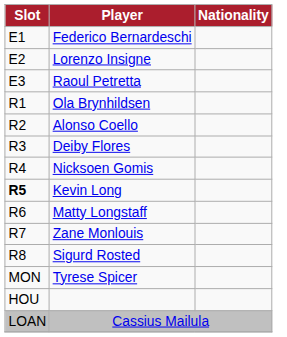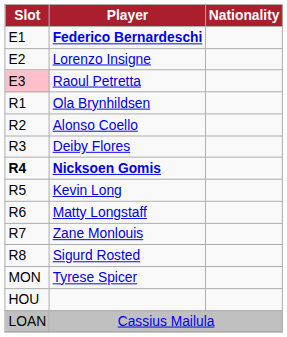(122, 38) normal -> (128, 38) bold
(17, 81) no background -> (17, 81) pink background
(17, 169) normal -> (17, 169) bold
(103, 169) normal -> (107, 169) bold
(17, 191) bold -> (17, 191) normal
